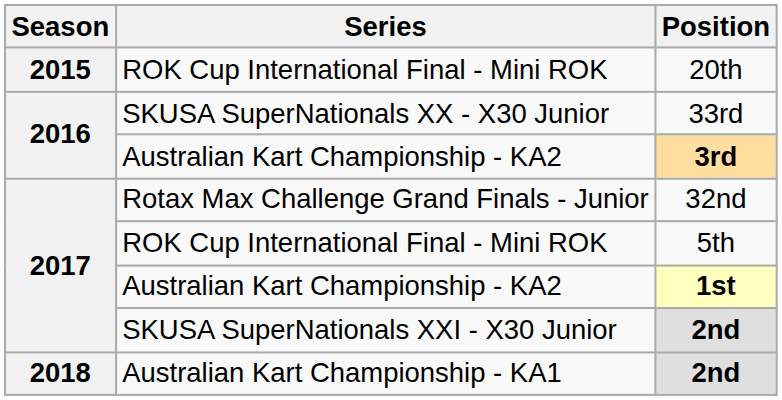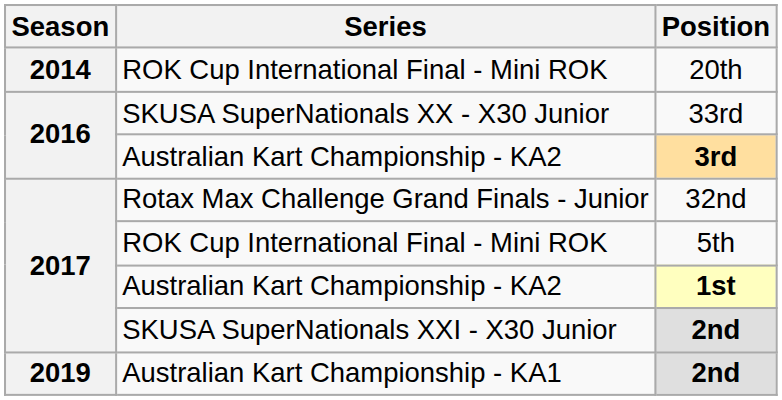(60, 70) 2015 -> (60, 70) 2014
(60, 373) 2018 -> (60, 373) 2019
